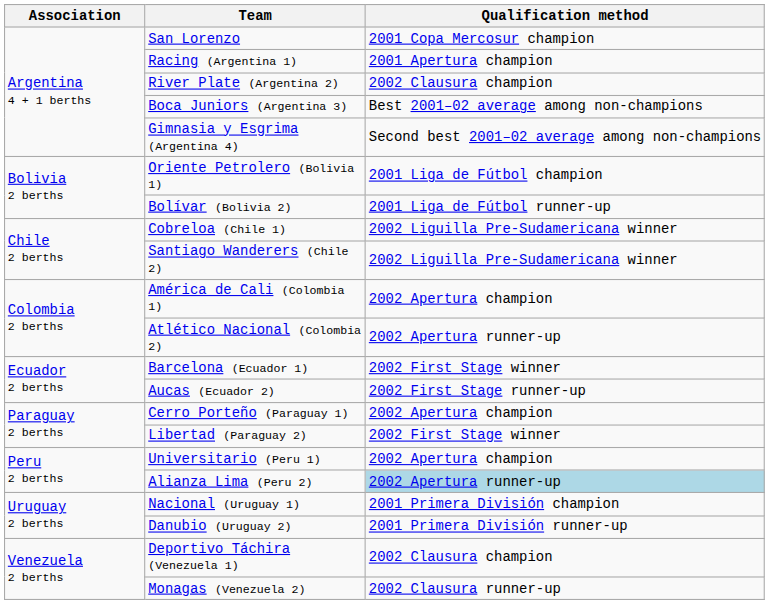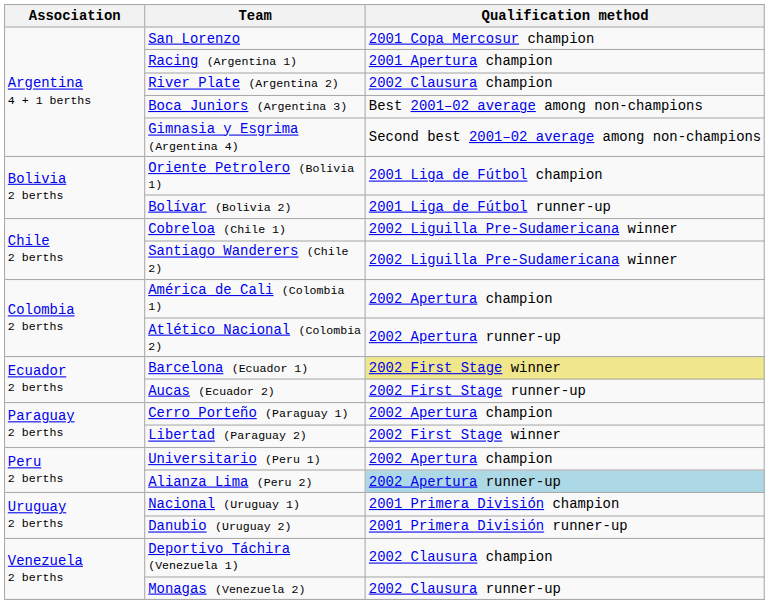(465, 368) no background -> (465, 368) khaki background
